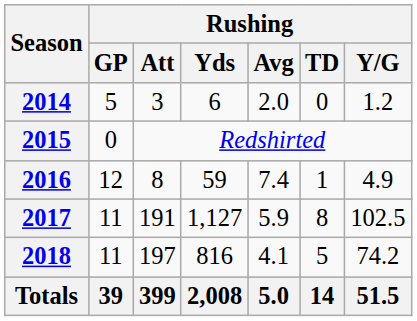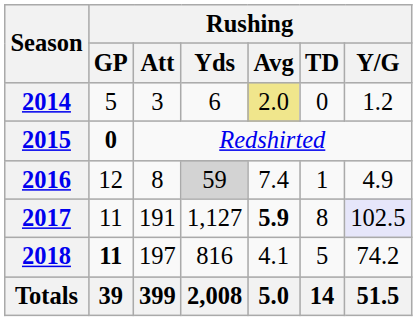(274, 101) no background -> (274, 101) khaki background
(111, 140) normal -> (111, 140) bold
(215, 179) no background -> (215, 179) lightgrey background
(274, 218) normal -> (274, 218) bold
(378, 218) no background -> (378, 218) lavender background
(111, 256) normal -> (111, 256) bold
